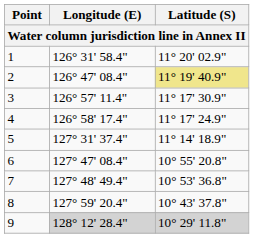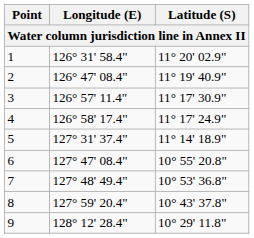(192, 77) khaki background -> (192, 77) no background
(90, 222) lightgrey background -> (90, 222) no background
(192, 222) lightgrey background -> (192, 222) no background
